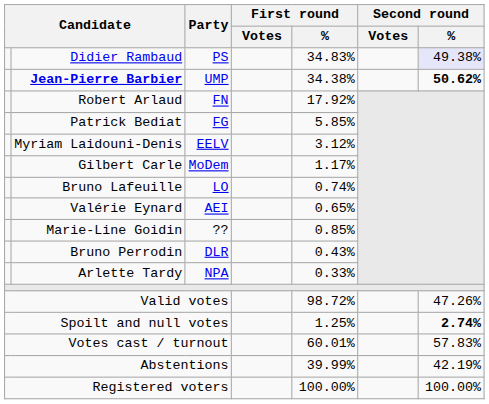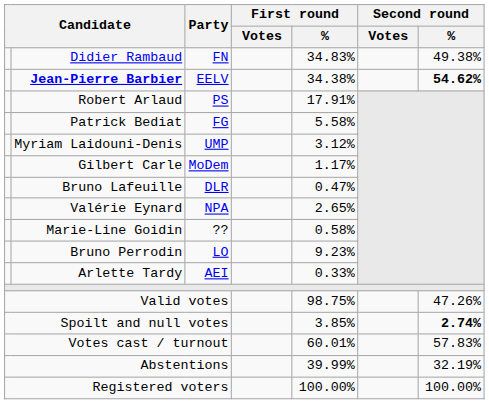(221, 59) PS -> (221, 59) FN
(457, 59) lavender background -> (457, 59) no background
(217, 80) UMP -> (213, 80) EELV
(457, 80) 50.62% -> (457, 80) 54.62%
(221, 102) FN -> (221, 102) PS
(331, 102) 17.92% -> (331, 102) 17.91%
(335, 123) 5.85% -> (335, 123) 5.58%
(213, 145) EELV -> (217, 145) UMP
(221, 188) LO -> (217, 188) DLR
(335, 188) 0.74% -> (335, 188) 0.47%
(217, 209) AEI -> (217, 209) NPA
(335, 209) 0.65% -> (335, 209) 2.65%
(335, 231) 0.85% -> (335, 231) 0.58%
(217, 253) DLR -> (221, 253) LO
(335, 253) 0.43% -> (335, 253) 9.23%
(217, 274) NPA -> (217, 274) AEI
(331, 302) 98.72% -> (331, 302) 98.75%
(335, 324) 1.25% -> (335, 324) 3.85%
(457, 367) 42.19% -> (457, 367) 32.19%
